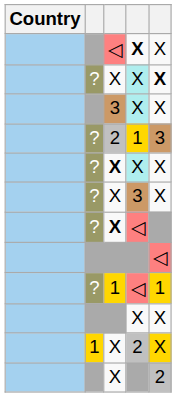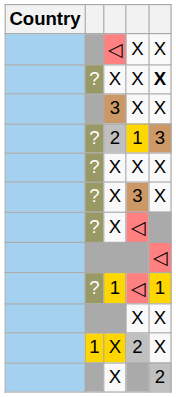(137, 49) bold -> (137, 49) normal
(137, 79) paleturquoise background -> (137, 79) no background
(137, 108) paleturquoise background -> (137, 108) no background
(115, 167) bold -> (115, 167) normal
(137, 167) paleturquoise background -> (137, 167) no background
(115, 227) bold -> (115, 227) normal
(115, 347) no background -> (115, 347) gold background
(160, 347) gold background -> (160, 347) no background
